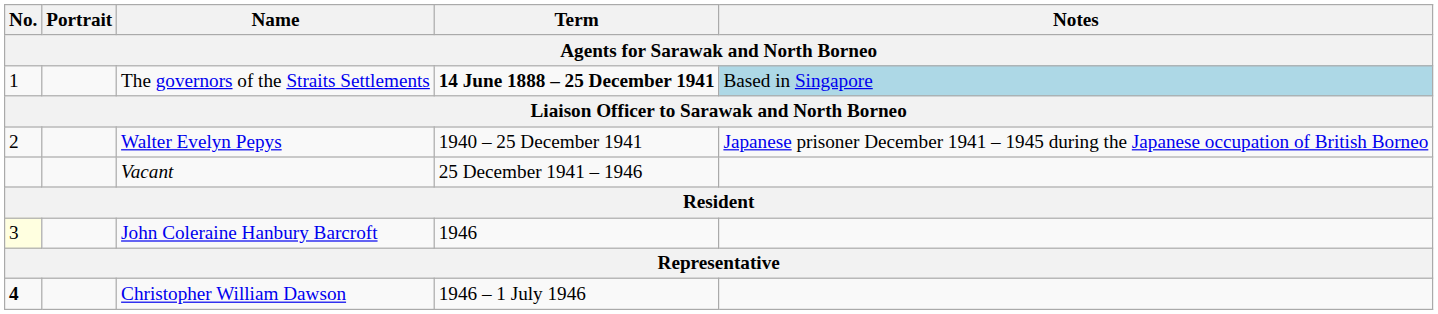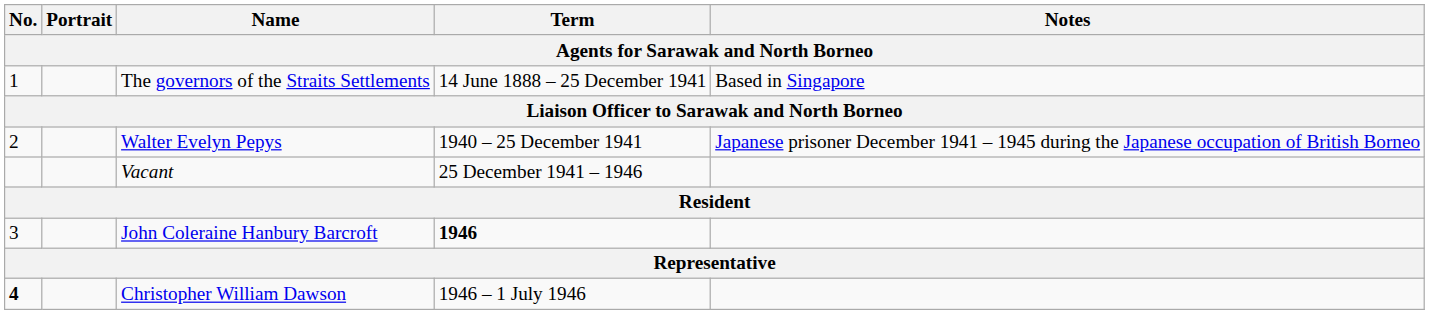(577, 80) bold -> (573, 80) normal
(798, 80) lightblue background -> (790, 80) no background
(14, 232) lightyellow background -> (14, 232) no background
(458, 232) normal -> (458, 232) bold
